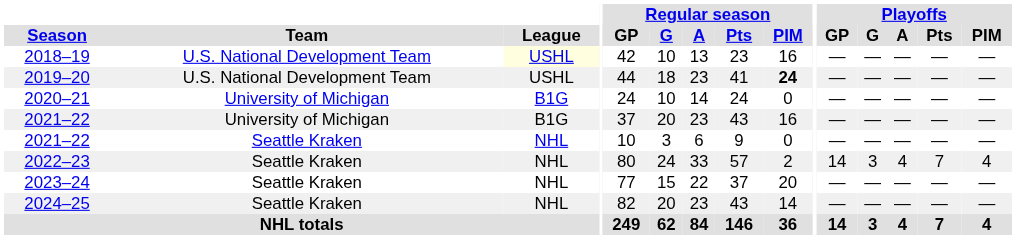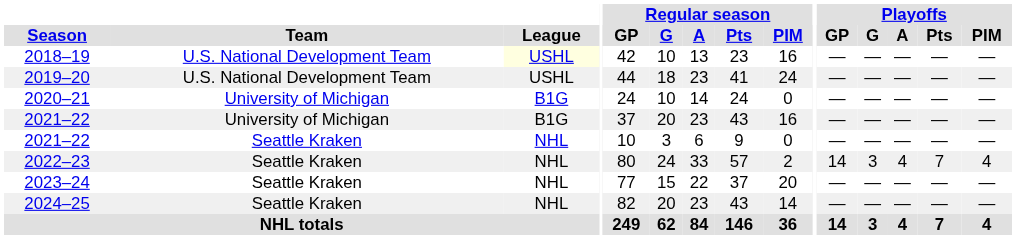(788, 77) bold -> (788, 77) normal
